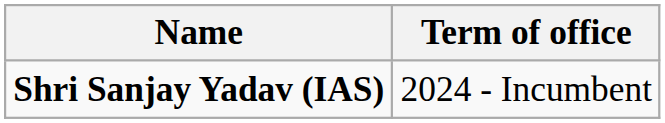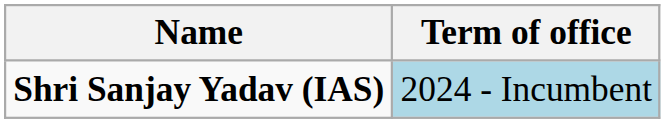(526, 88) no background -> (526, 88) lightblue background
